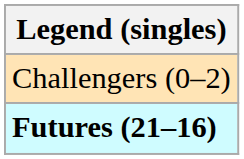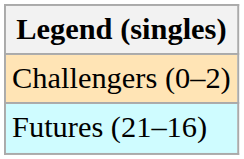(114, 127) bold -> (110, 127) normal
